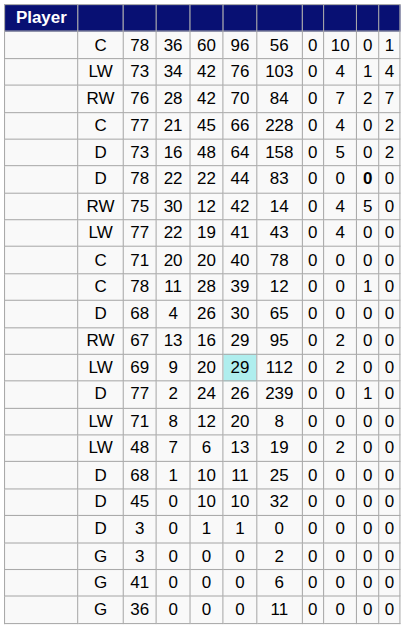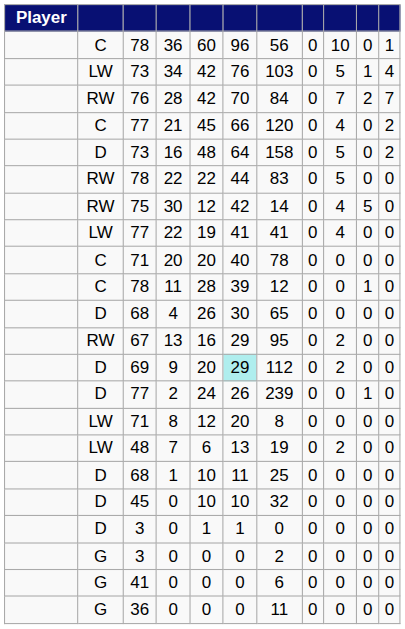(340, 71) 4 -> (340, 71) 5
(279, 125) 228 -> (279, 125) 120
(101, 179) D -> (101, 179) RW
(340, 179) 0 -> (340, 179) 5
(368, 179) bold -> (368, 179) normal
(279, 233) 43 -> (279, 233) 41
(101, 367) LW -> (101, 367) D
